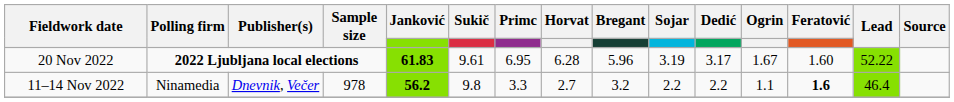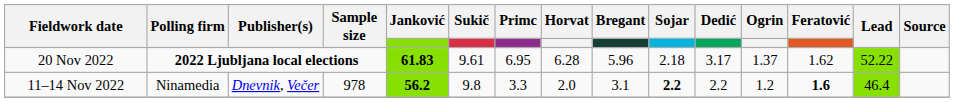(672, 60) 3.19 -> (672, 60) 2.18
(765, 60) 1.67 -> (765, 60) 1.37
(821, 60) 1.60 -> (821, 60) 1.62
(567, 85) 2.7 -> (567, 85) 2.0
(621, 85) 3.2 -> (621, 85) 3.1
(672, 85) normal -> (672, 85) bold
(765, 85) 1.1 -> (765, 85) 1.2
